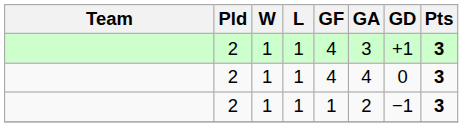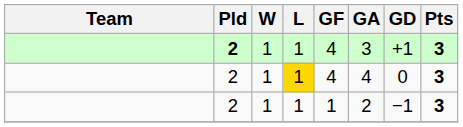(233, 48) normal -> (233, 48) bold
(299, 77) no background -> (299, 77) gold background
